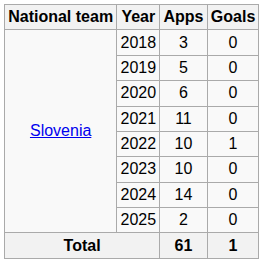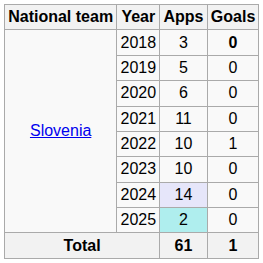(233, 42) normal -> (233, 42) bold
(183, 194) no background -> (183, 194) lavender background
(183, 220) no background -> (183, 220) paleturquoise background
